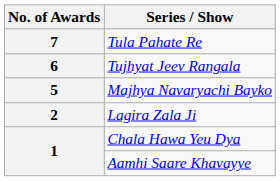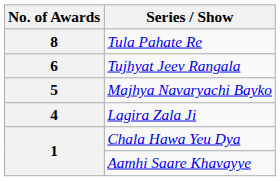(54, 41) 7 -> (54, 41) 8
(54, 114) 2 -> (54, 114) 4
